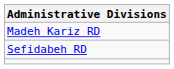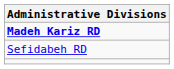(54, 31) normal -> (54, 31) bold
